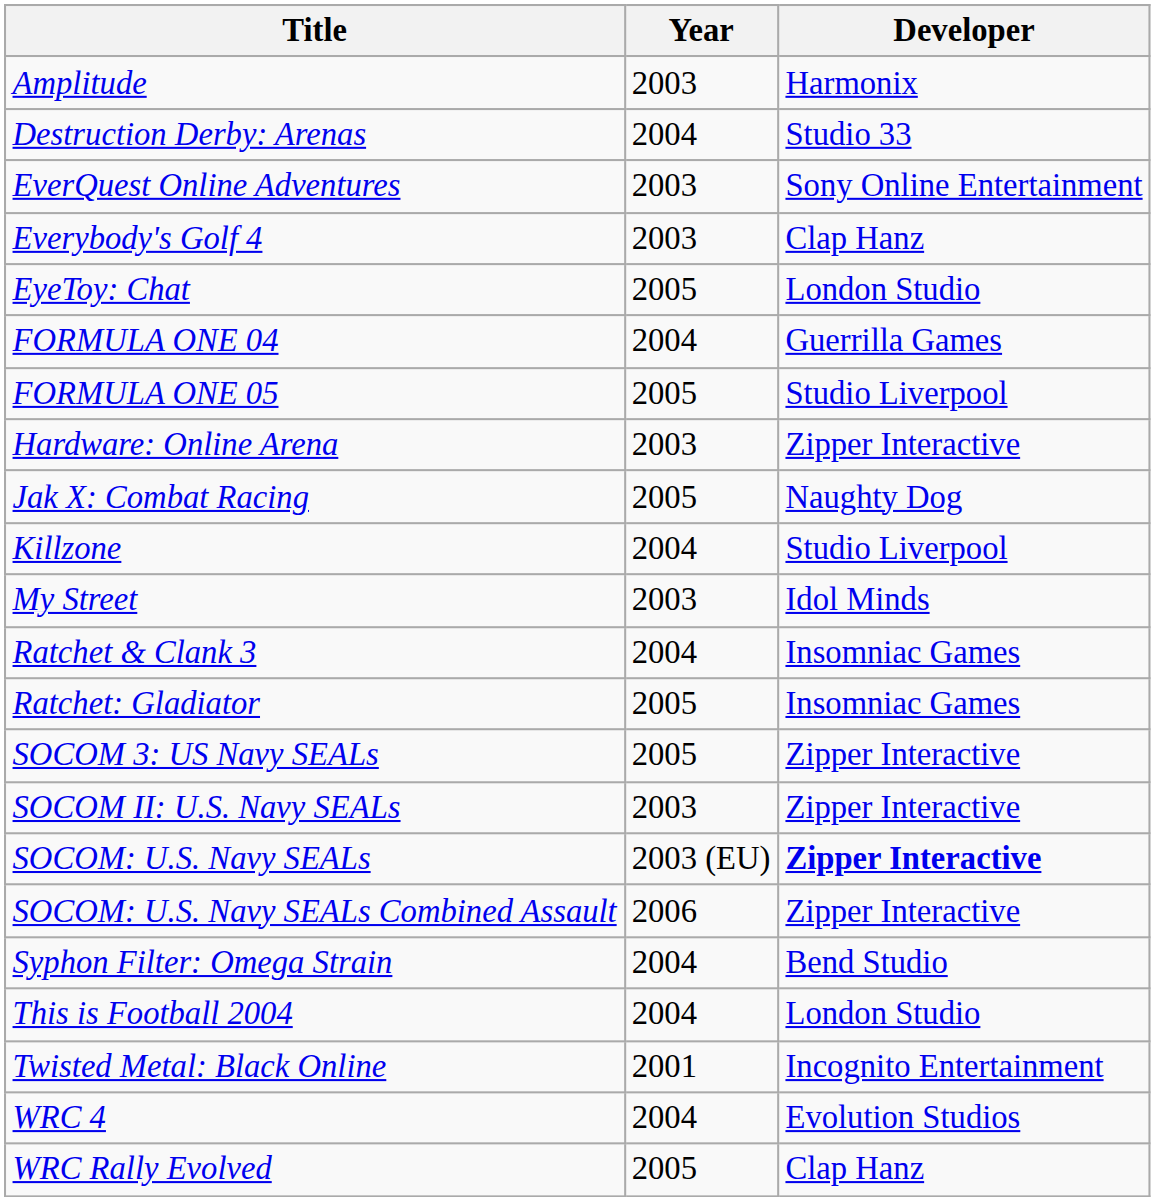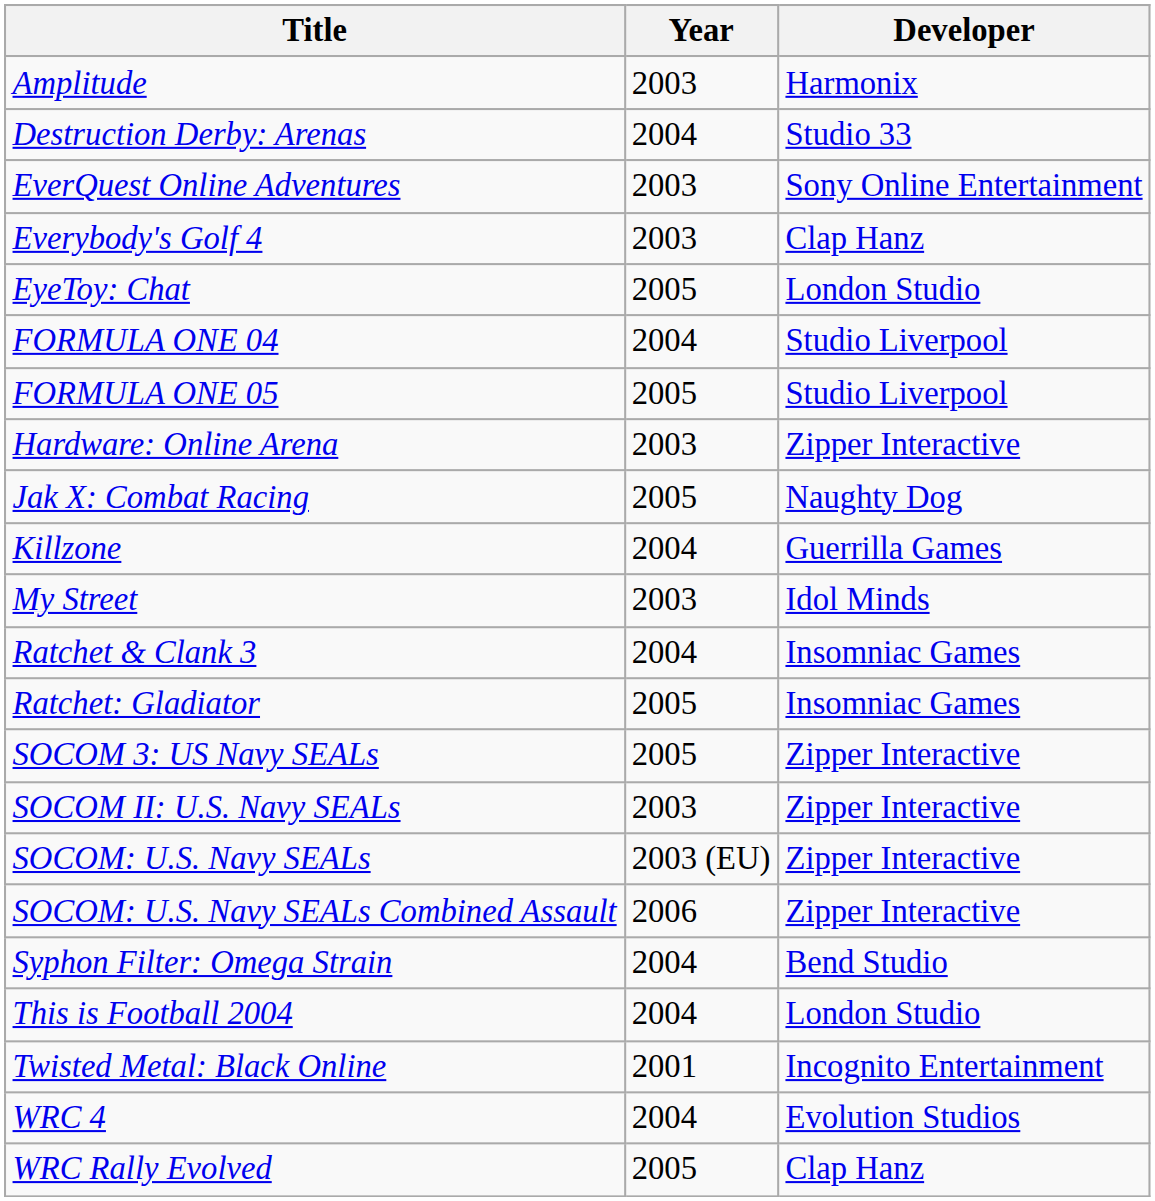(894, 340) Guerrilla Games -> (897, 340) Studio Liverpool
(897, 548) Studio Liverpool -> (894, 548) Guerrilla Games
(913, 858) bold -> (903, 858) normal
